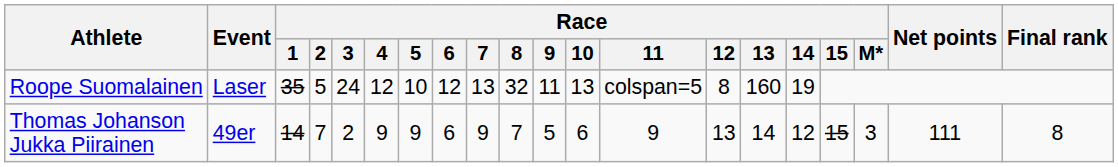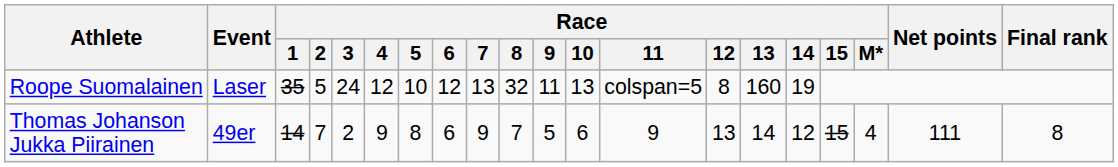(416, 133) 9 -> (416, 133) 8
(871, 133) 3 -> (871, 133) 4
